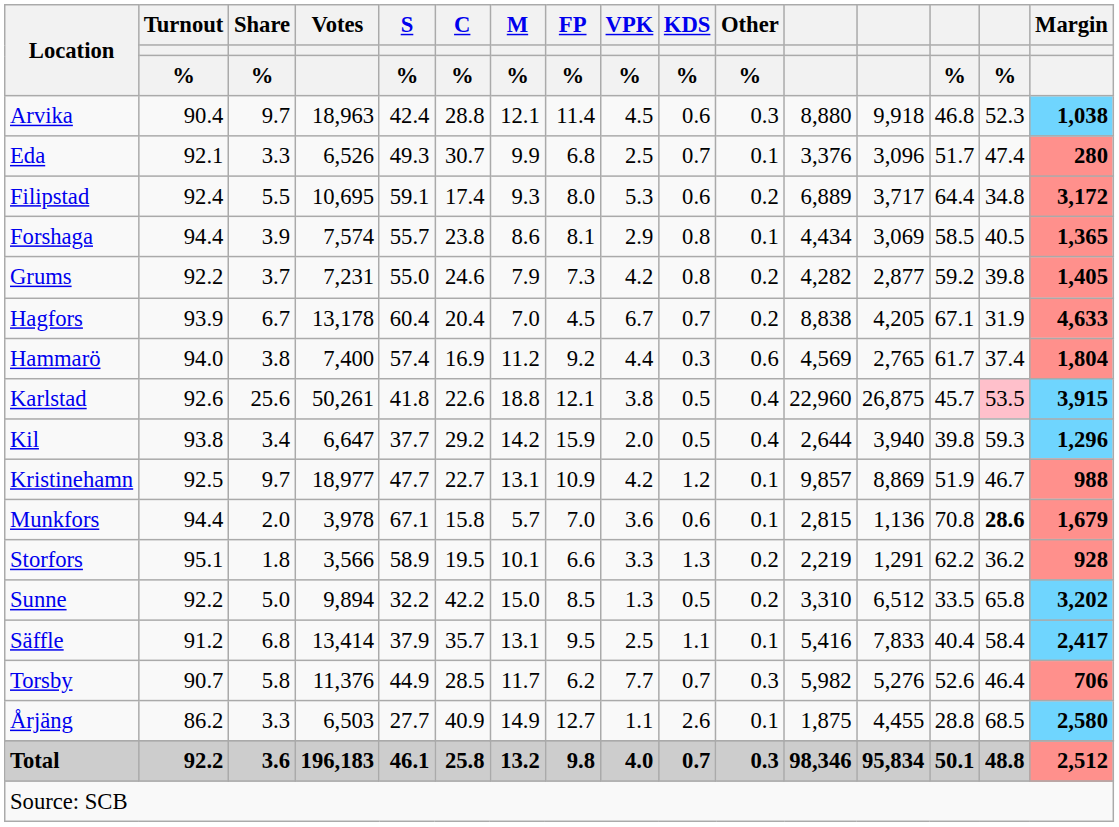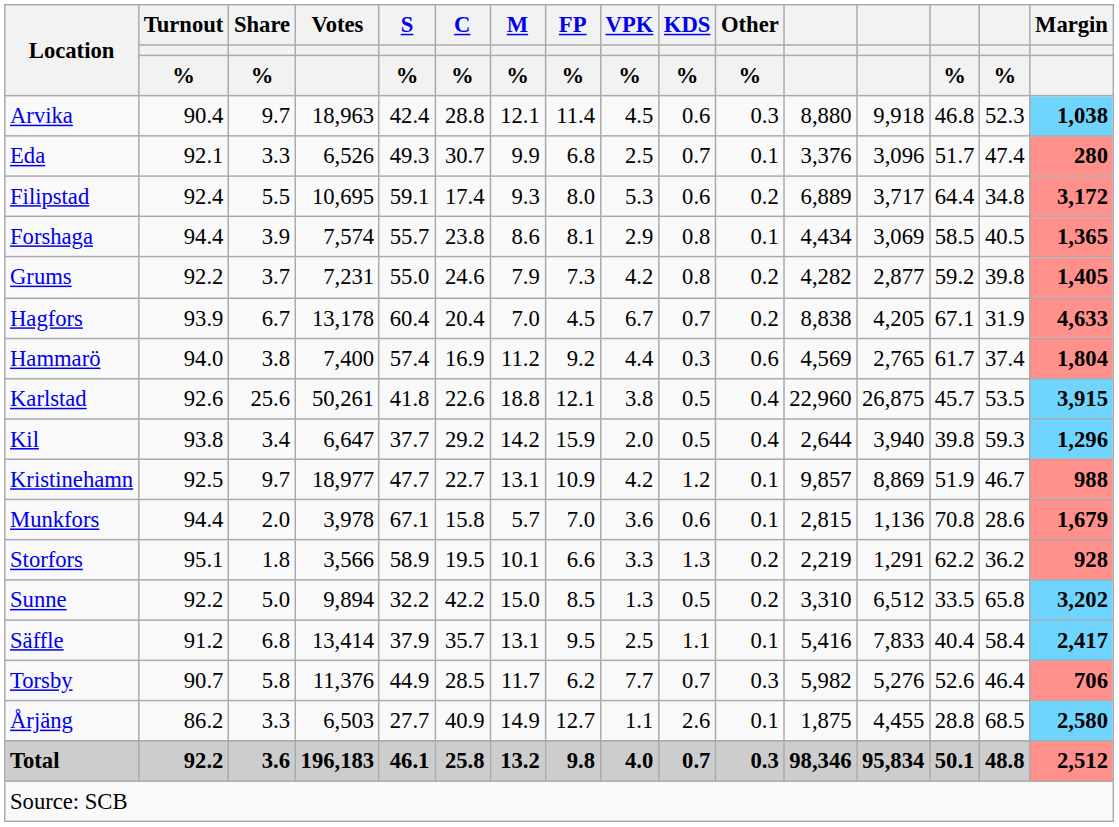(1005, 398) pink background -> (1005, 398) no background
(1005, 519) bold -> (1005, 519) normal
